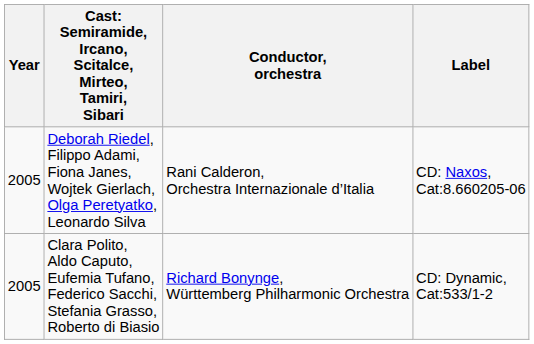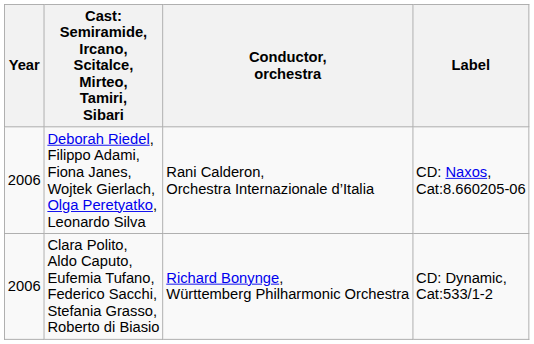(24, 180) 2005 -> (24, 180) 2006
(24, 286) 2005 -> (24, 286) 2006
